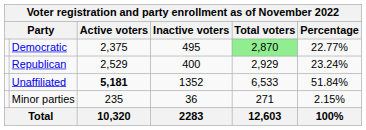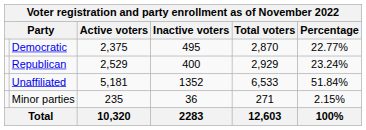(265, 47) lightgreen background -> (265, 47) no background
(114, 82) bold -> (114, 82) normal
